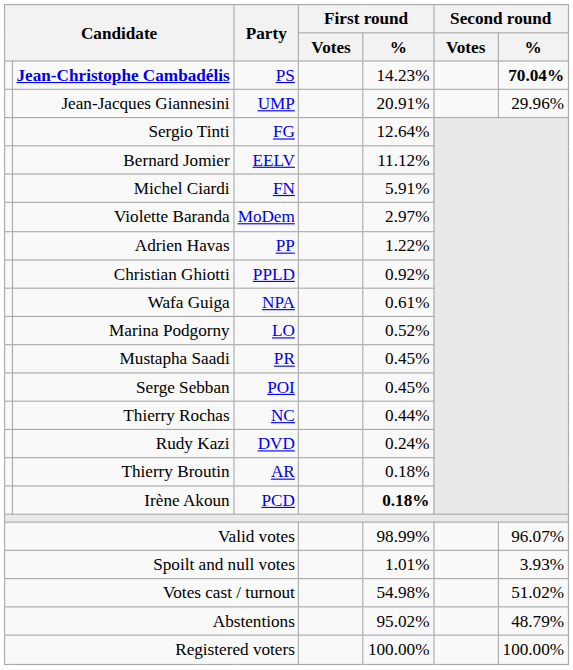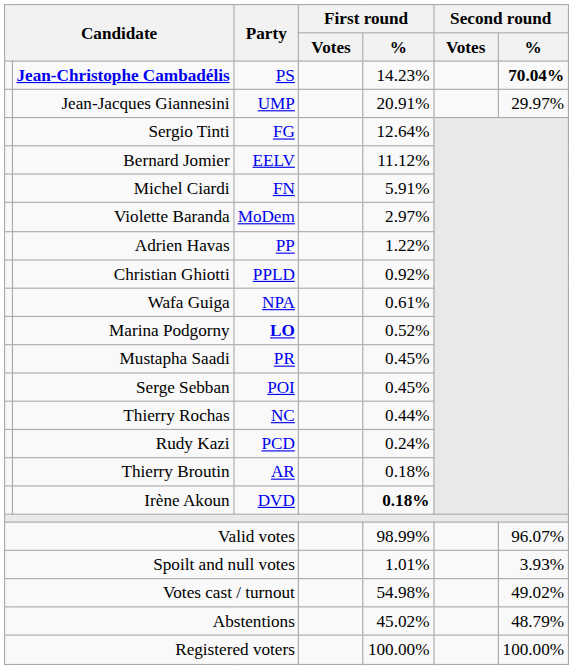(538, 103) 29.96% -> (538, 103) 29.97%
(283, 330) normal -> (282, 330) bold
(276, 443) DVD -> (278, 443) PCD
(278, 500) PCD -> (276, 500) DVD
(538, 593) 51.02% -> (538, 593) 49.02%
(403, 621) 95.02% -> (403, 621) 45.02%
